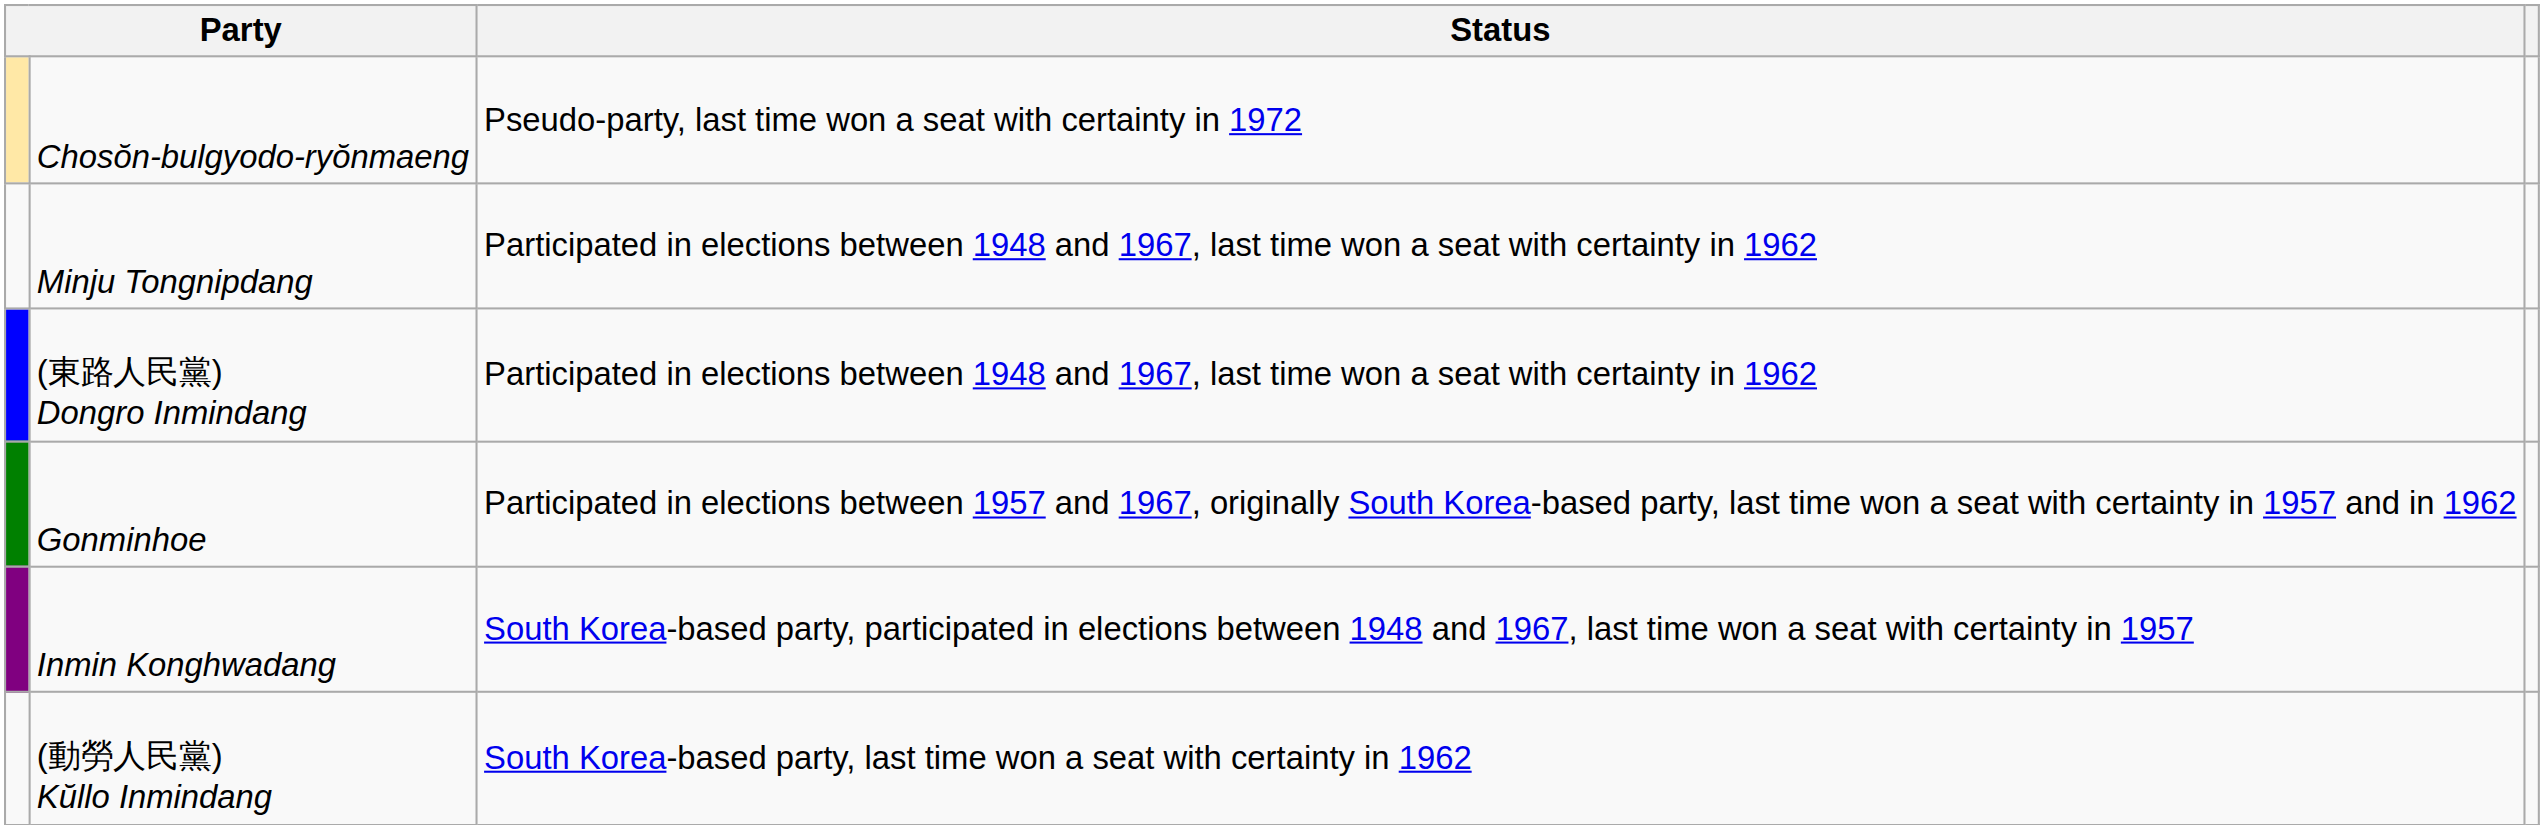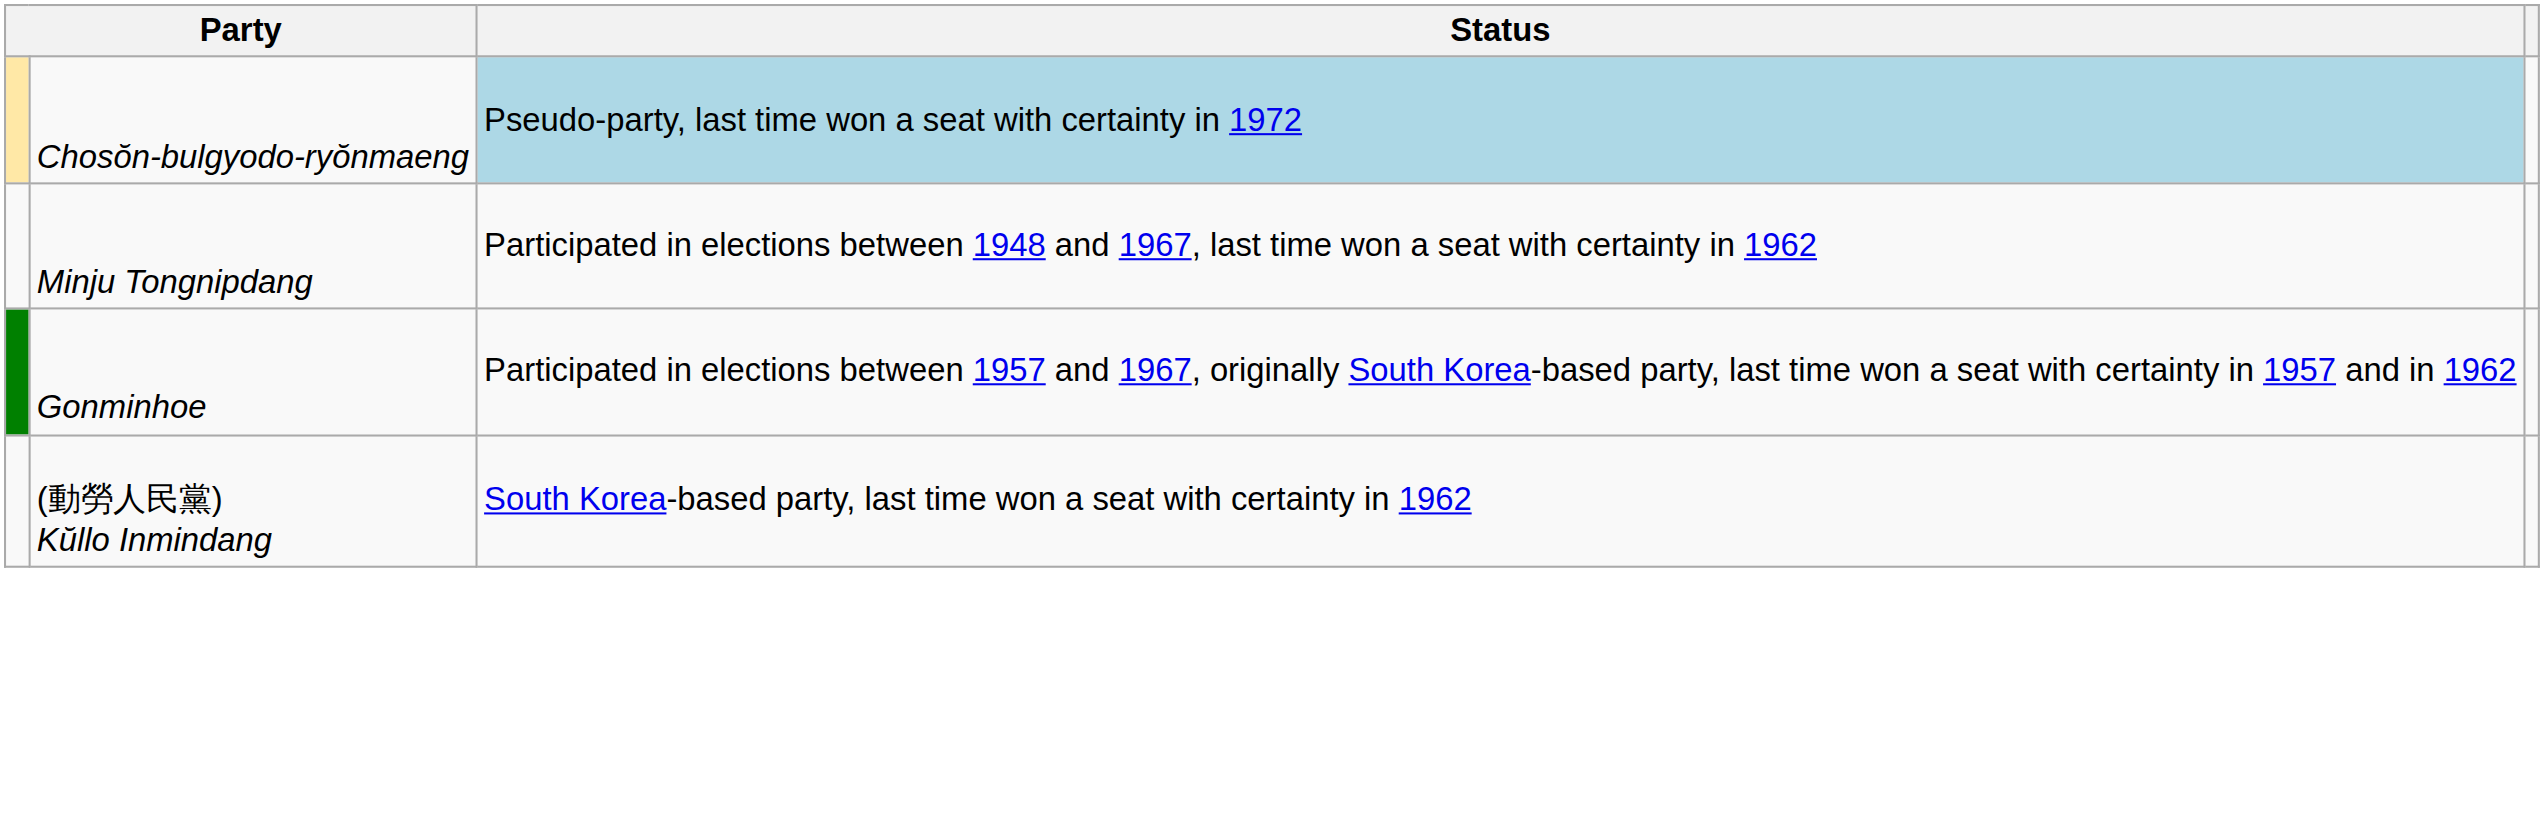(893, 119) no background -> (893, 119) lightblue background
- row: (172, 393)
- row: (186, 665)
